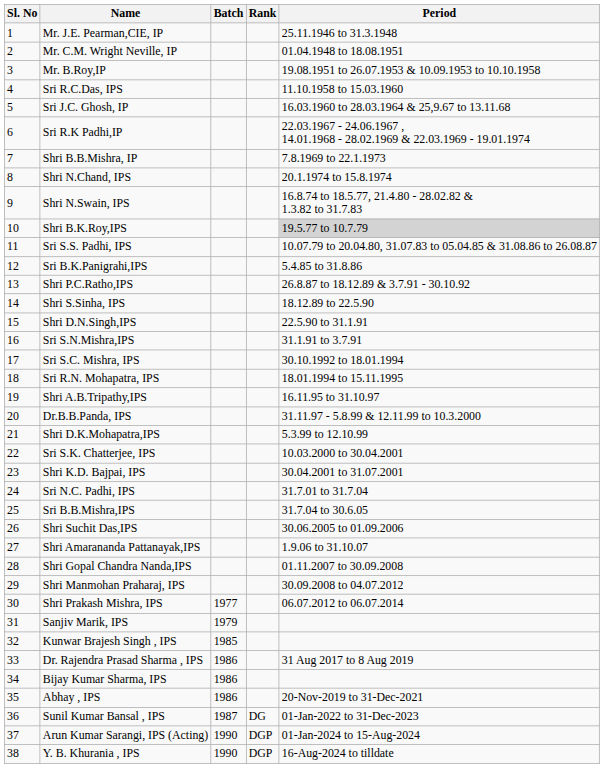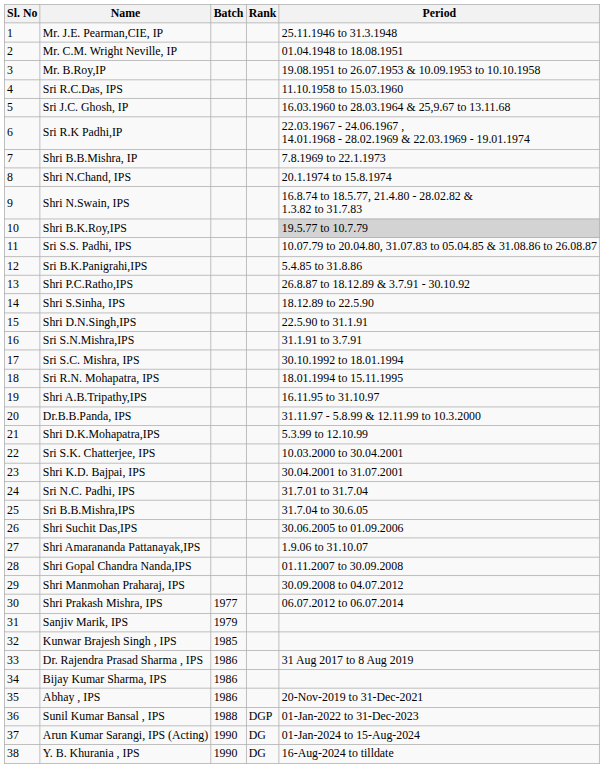(226, 716) 1987 -> (226, 716) 1988
(257, 716) DG -> (261, 716) DGP
(261, 735) DGP -> (257, 735) DG
(261, 754) DGP -> (257, 754) DG
